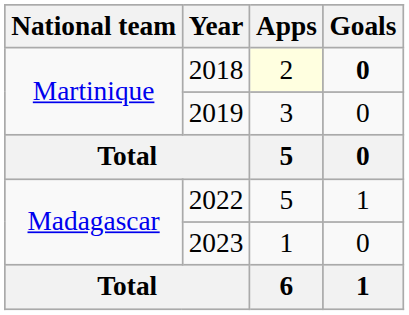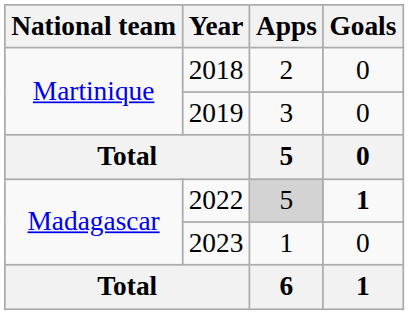(286, 69) lightyellow background -> (286, 69) no background
(363, 69) bold -> (363, 69) normal
(286, 199) no background -> (286, 199) lightgrey background
(363, 199) normal -> (363, 199) bold
